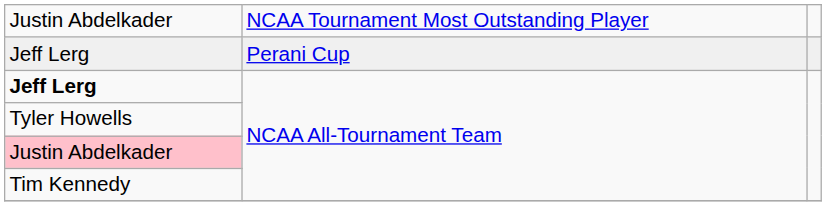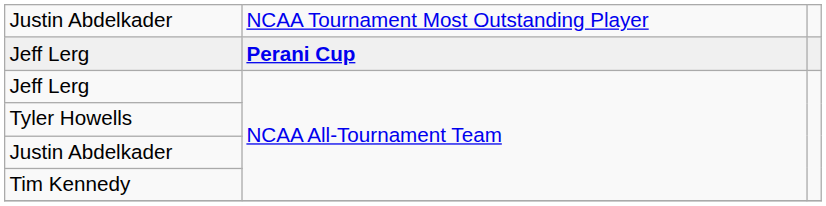(298, 53) normal -> (301, 53) bold
(53, 86) bold -> (49, 86) normal
(91, 151) pink background -> (91, 151) no background
